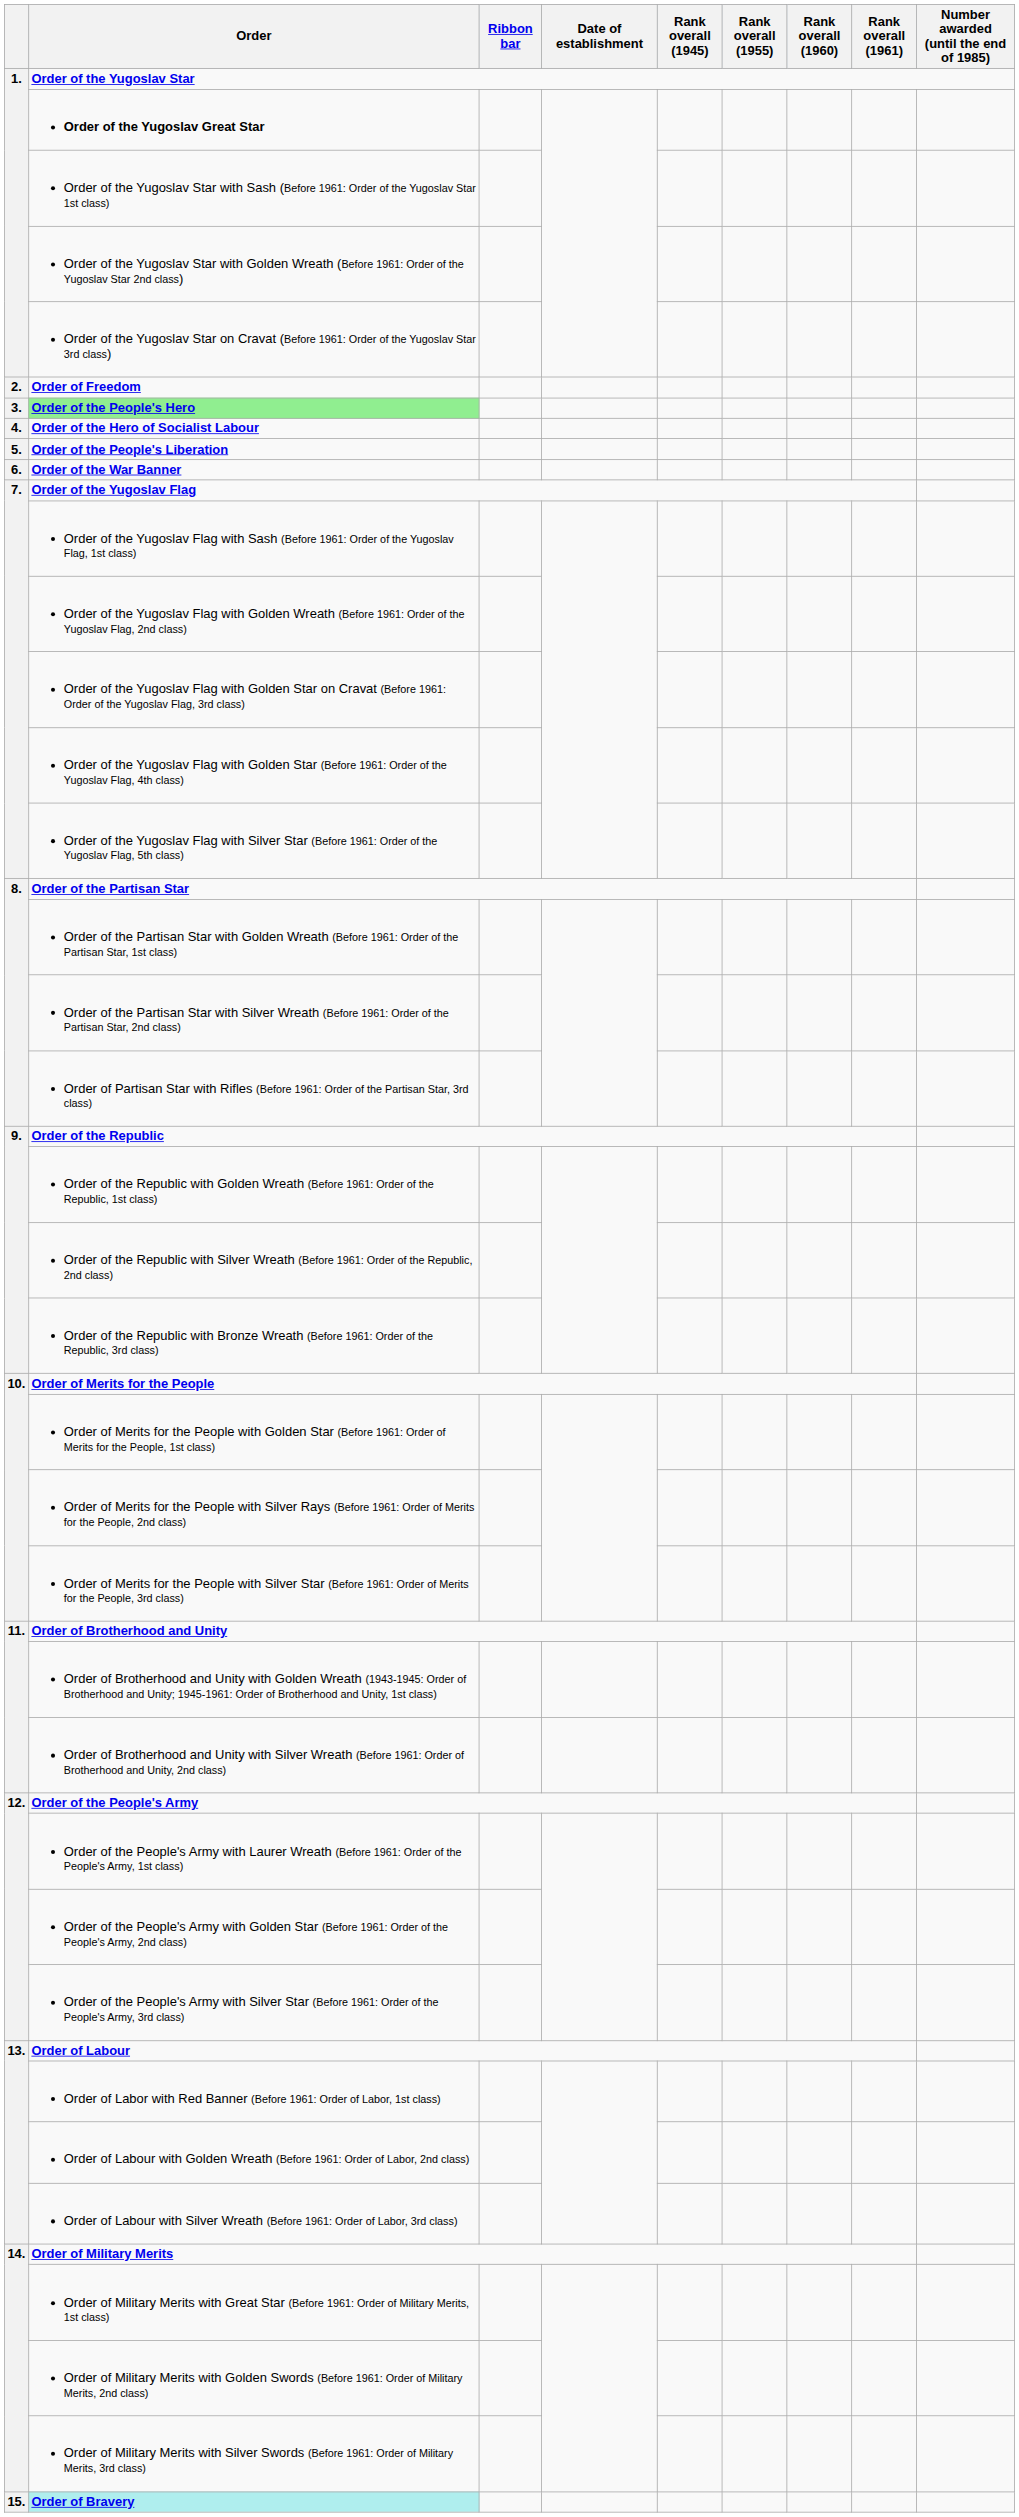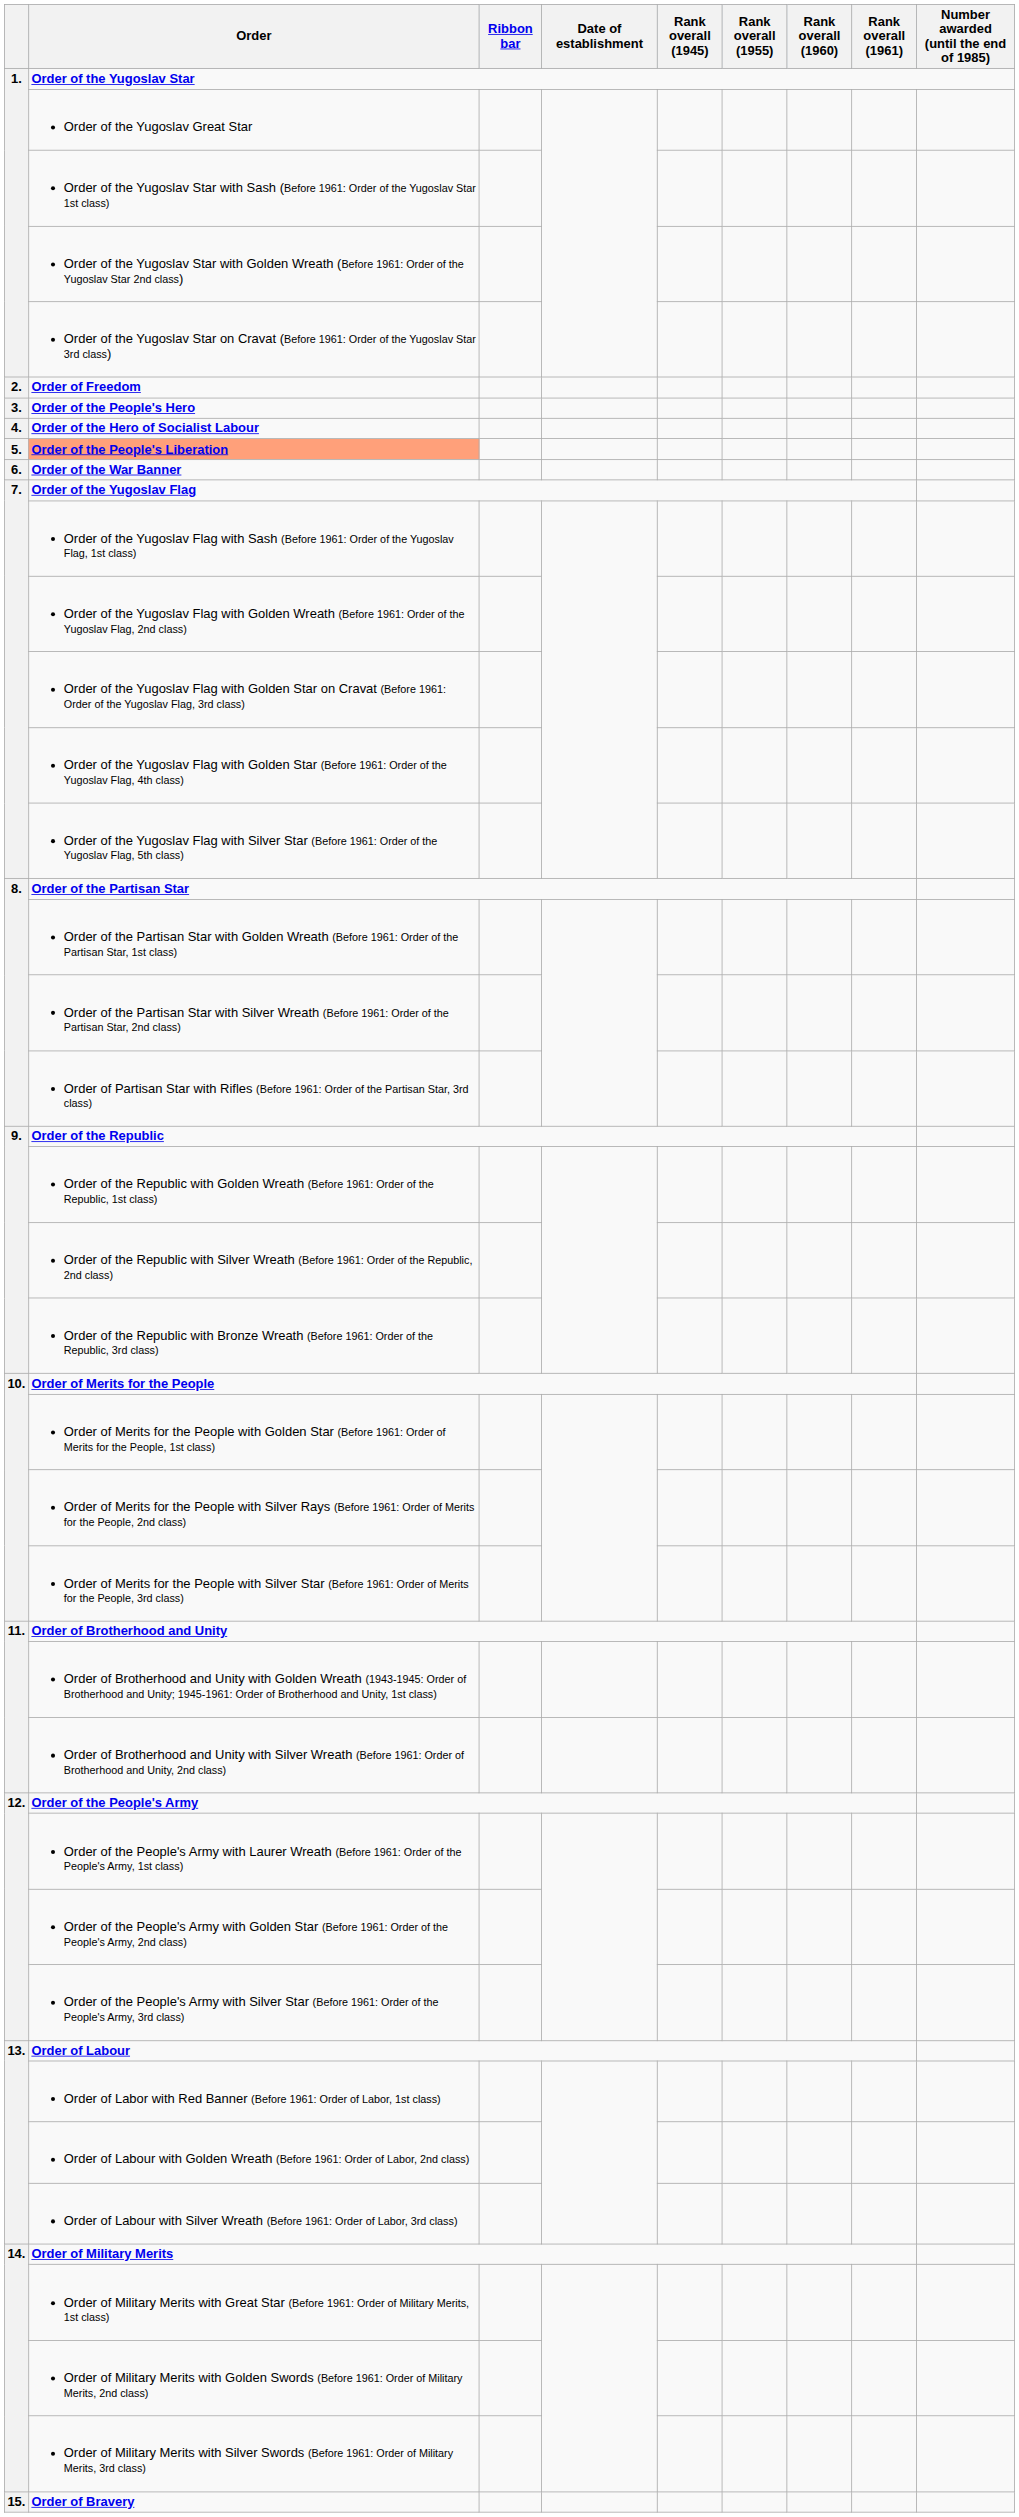(254, 127) bold -> (254, 127) normal
(113, 408) lightgreen background -> (113, 408) no background
(130, 449) no background -> (130, 449) lightsalmon background
(83, 2501) paleturquoise background -> (83, 2501) no background
